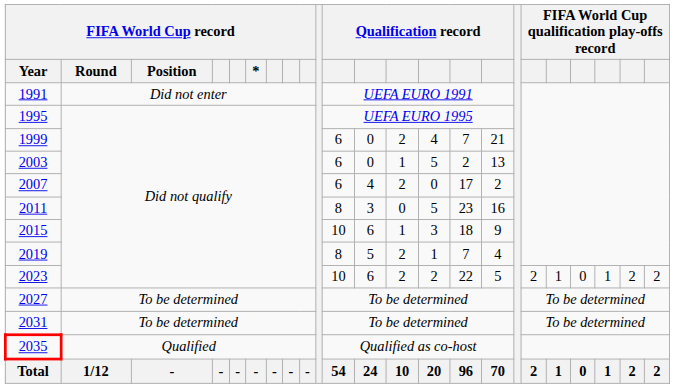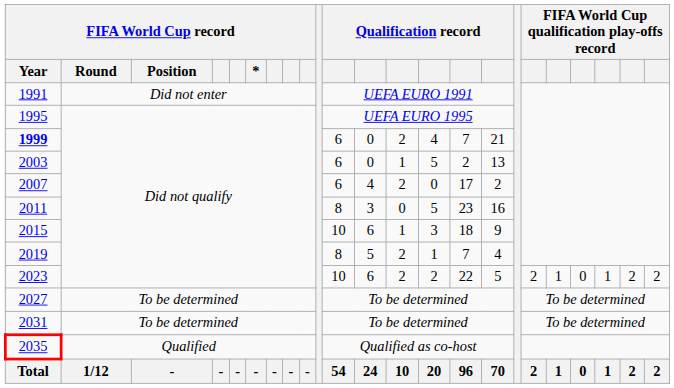(33, 139) normal -> (33, 139) bold
